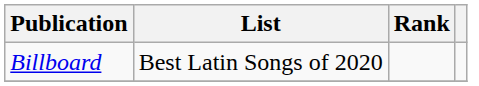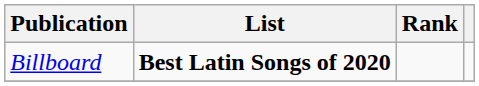(261, 61) normal -> (265, 61) bold
